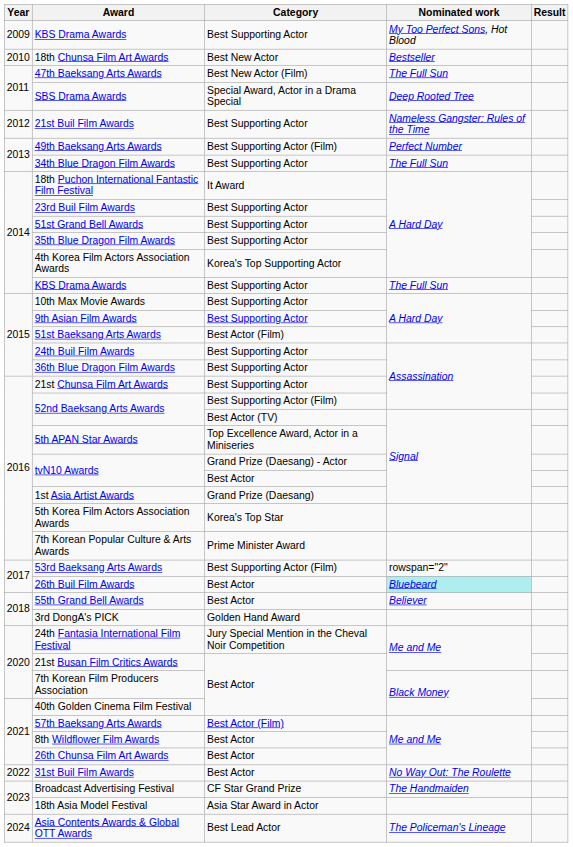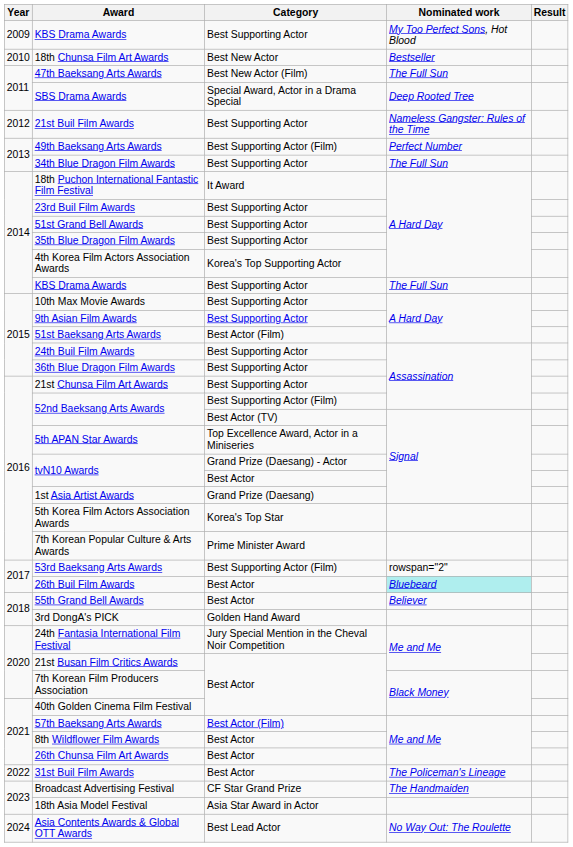(450, 773) No Way Out: The Roulette -> (447, 773) The Policeman's Lineage
(447, 828) The Policeman's Lineage -> (450, 828) No Way Out: The Roulette
